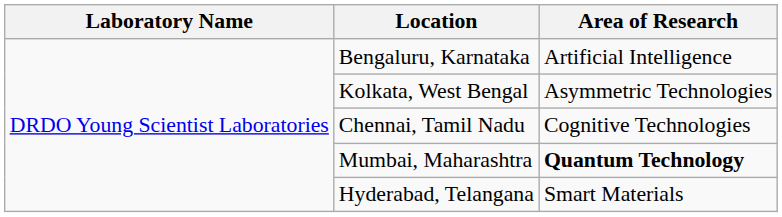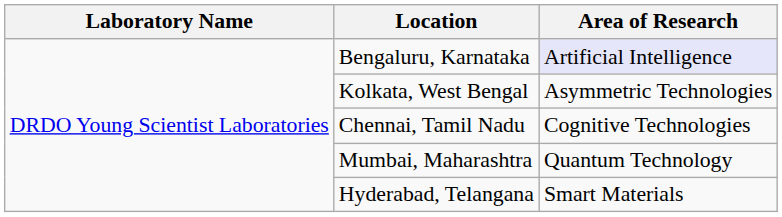(638, 56) no background -> (638, 56) lavender background
(644, 159) bold -> (638, 159) normal
